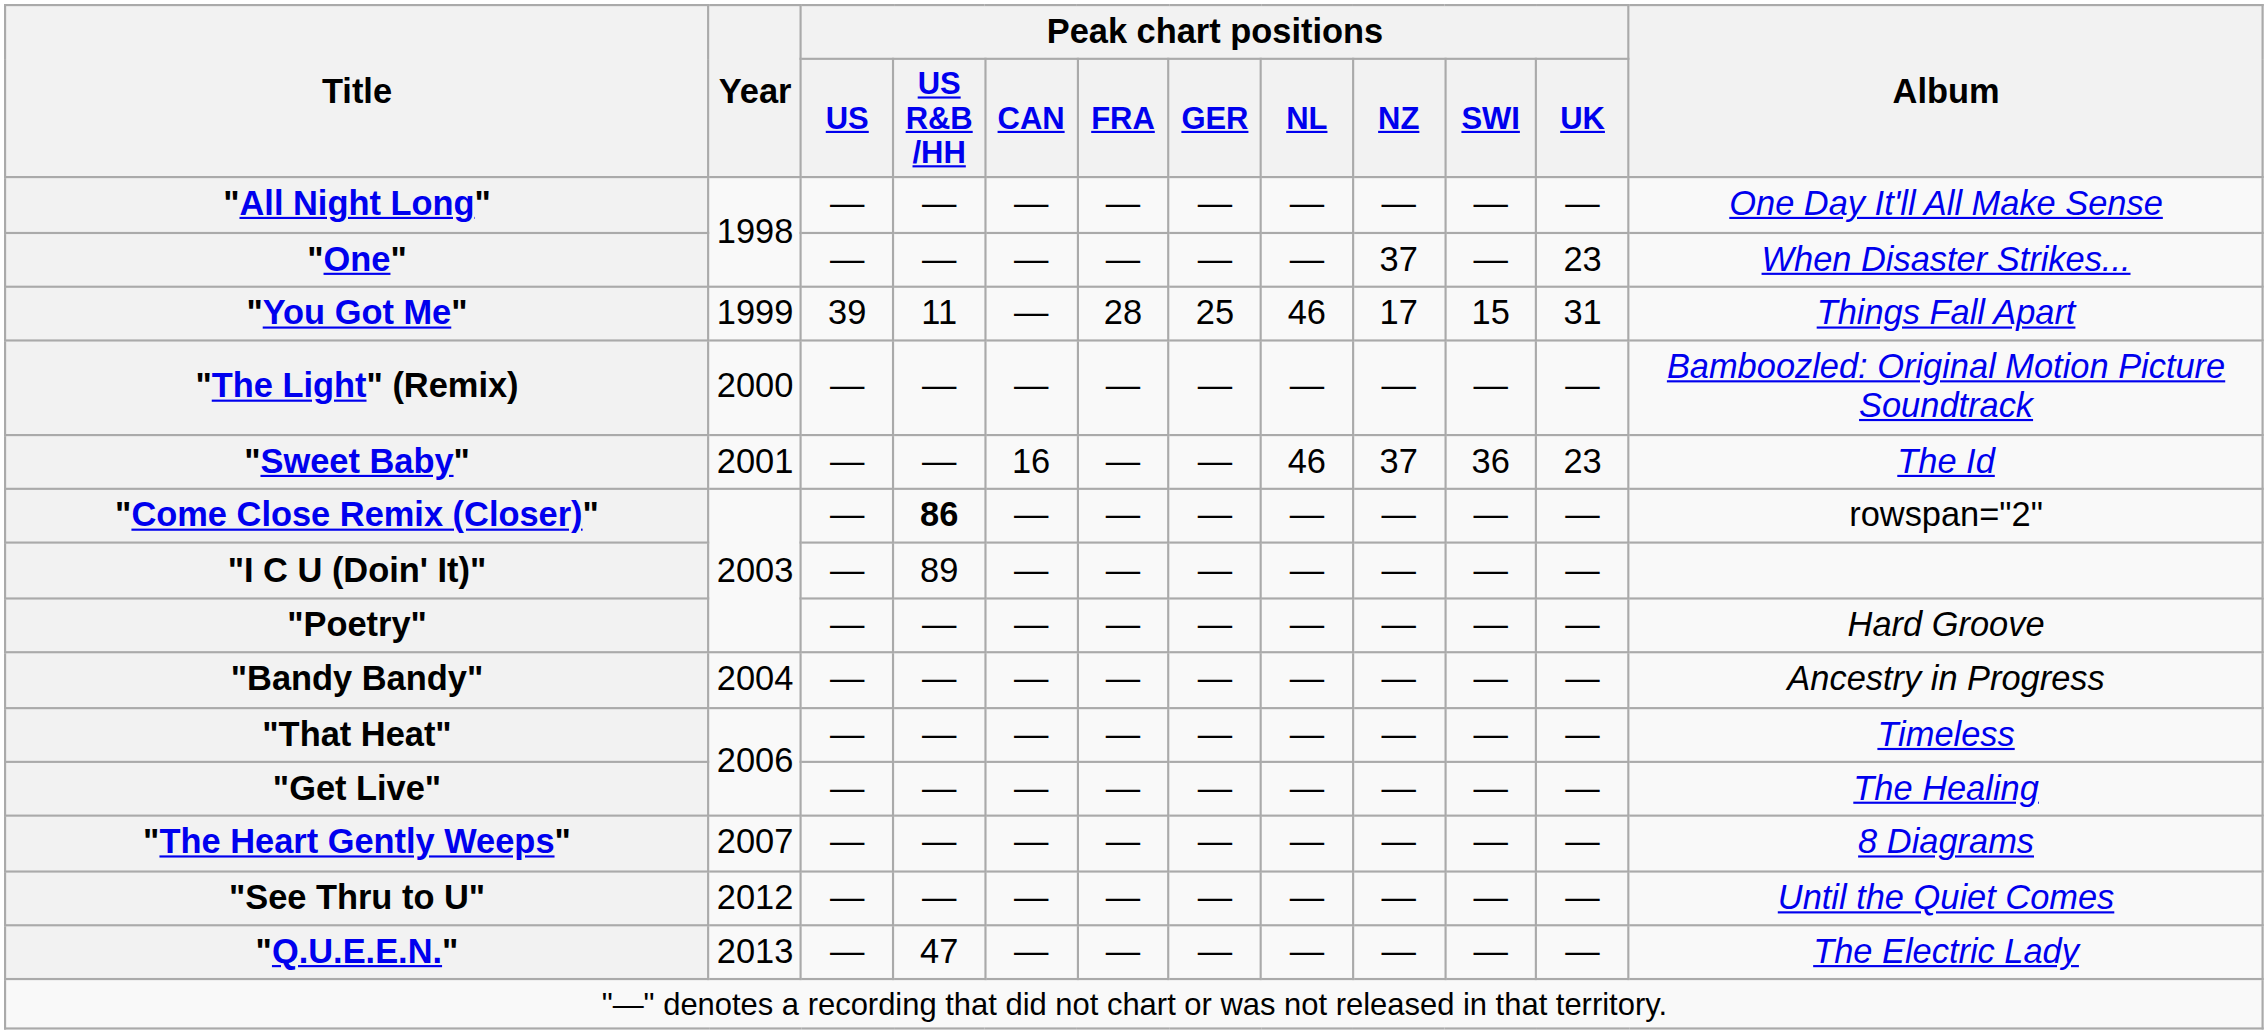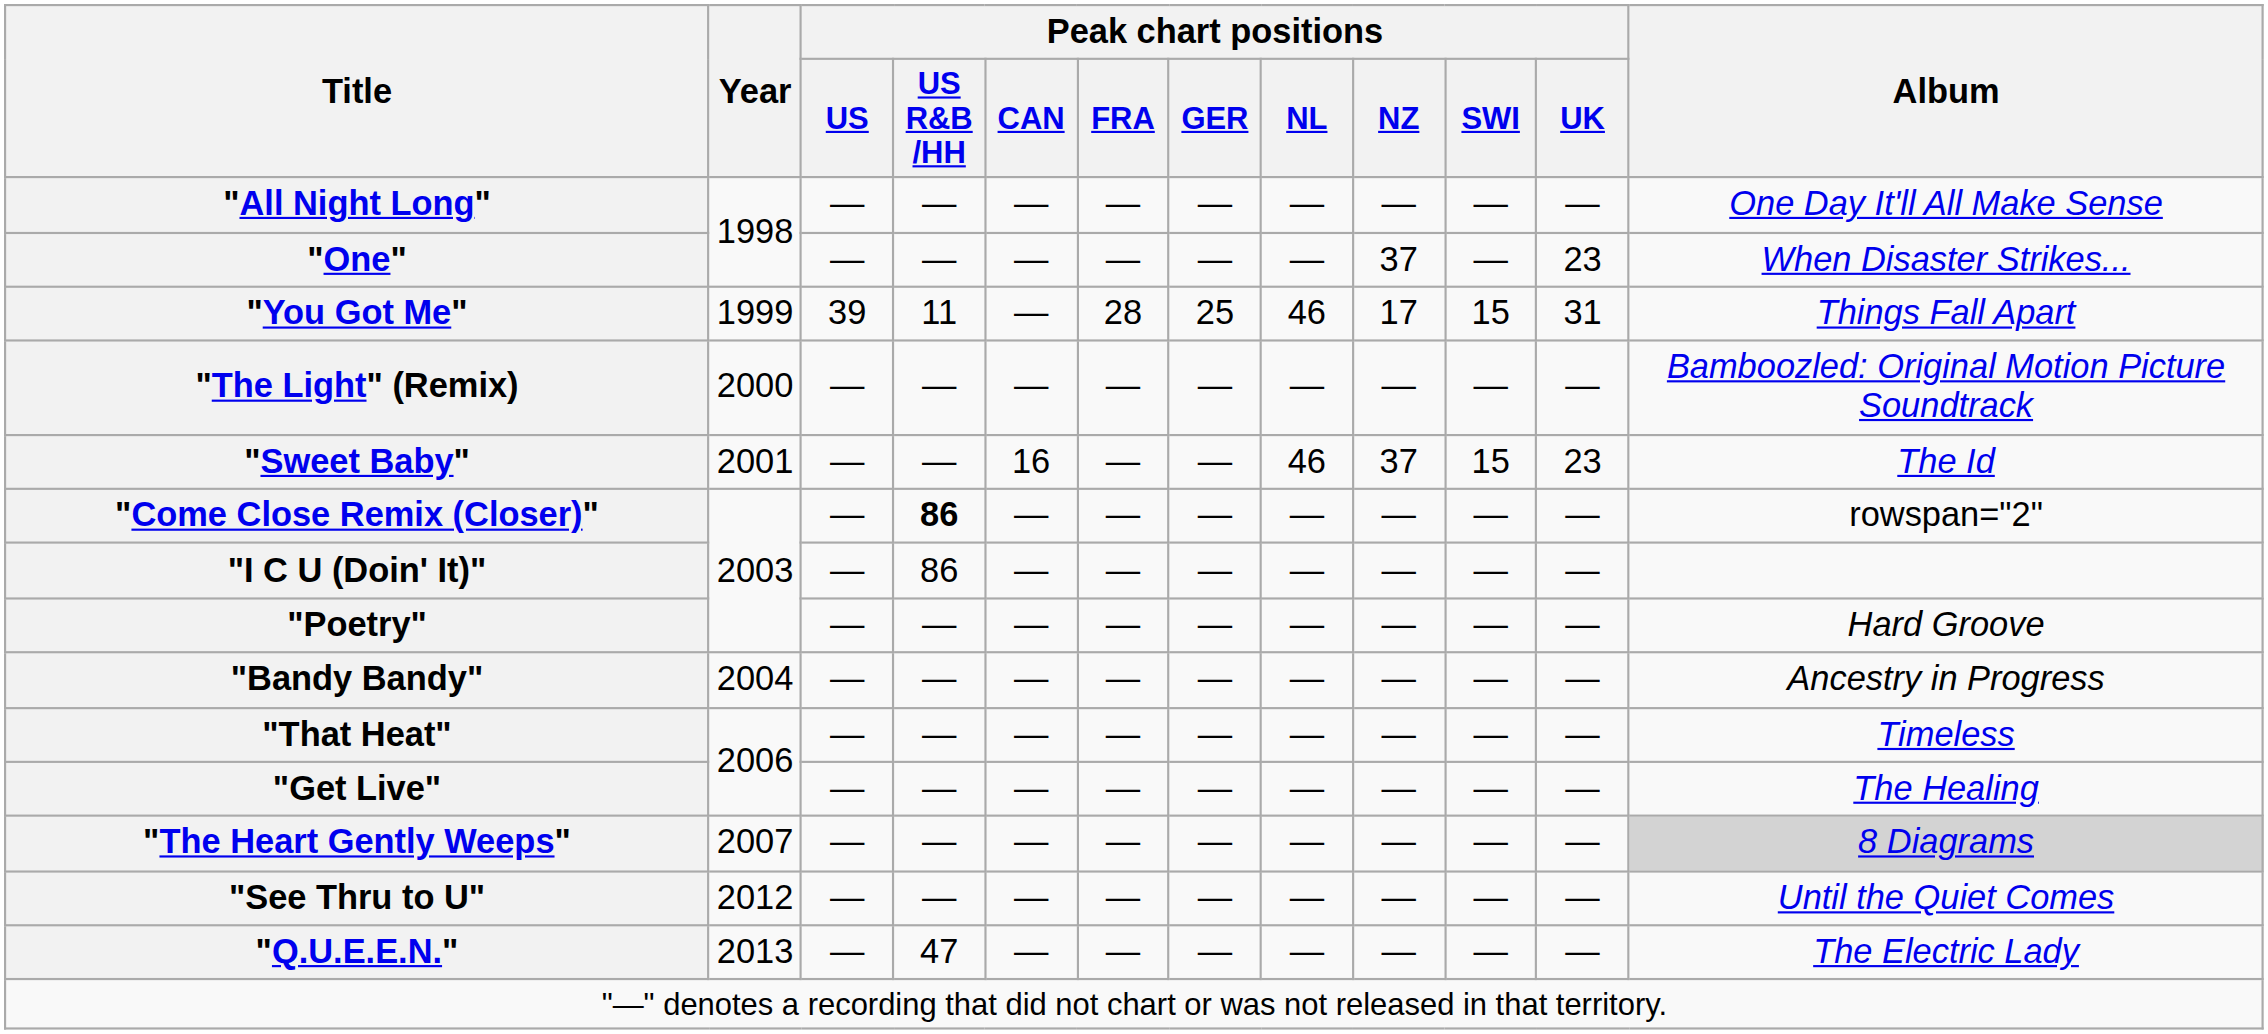(1491, 460) 36 -> (1491, 460) 15
(939, 570) 89 -> (939, 570) 86
(1946, 842) no background -> (1946, 842) lightgrey background
